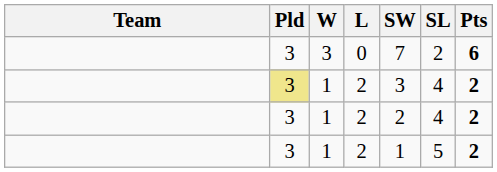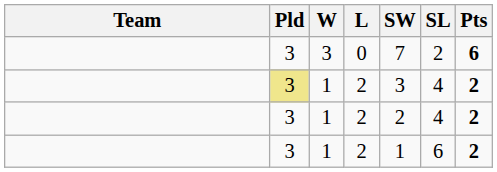(438, 150) 5 -> (438, 150) 6
